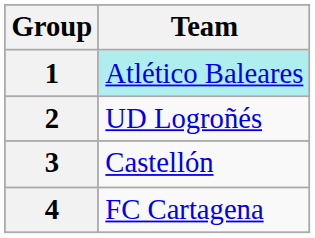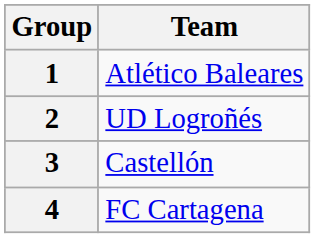(204, 72) paleturquoise background -> (204, 72) no background
